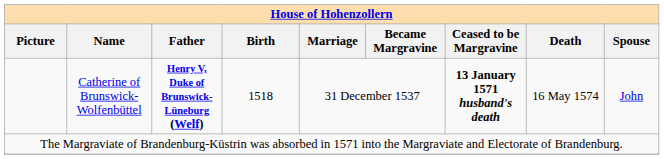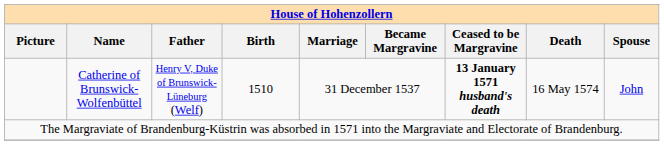(187, 96) bold -> (187, 89) normal
(261, 96) 1518 -> (261, 89) 1510
